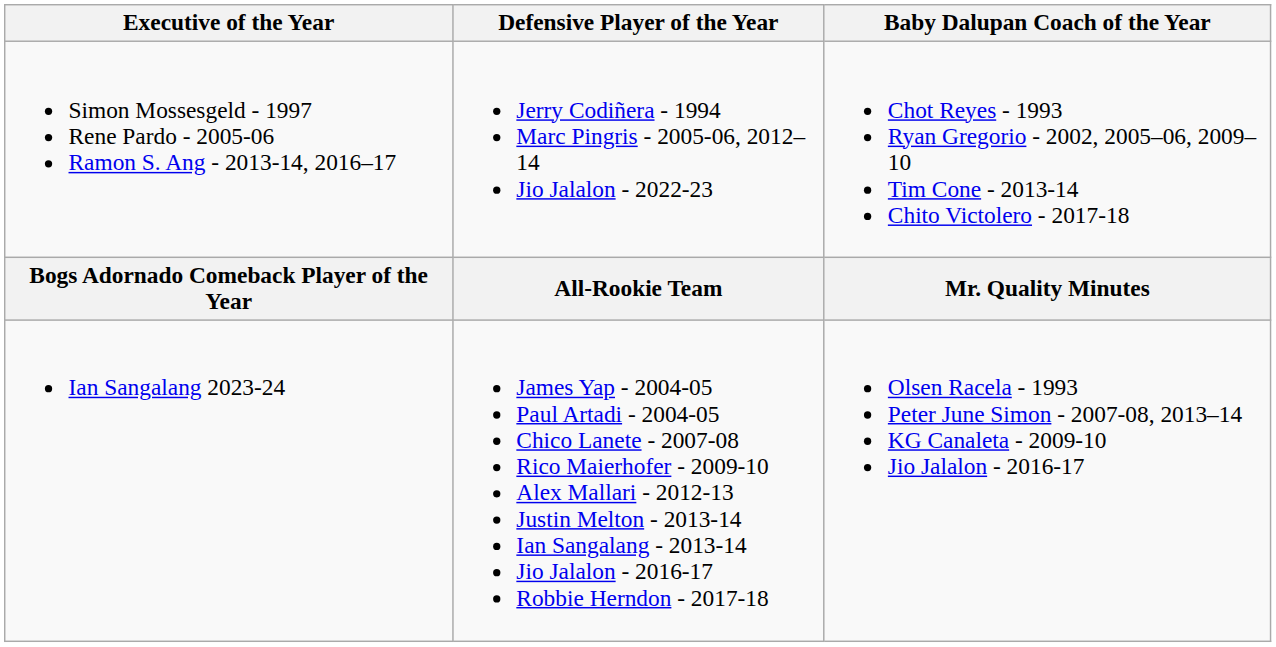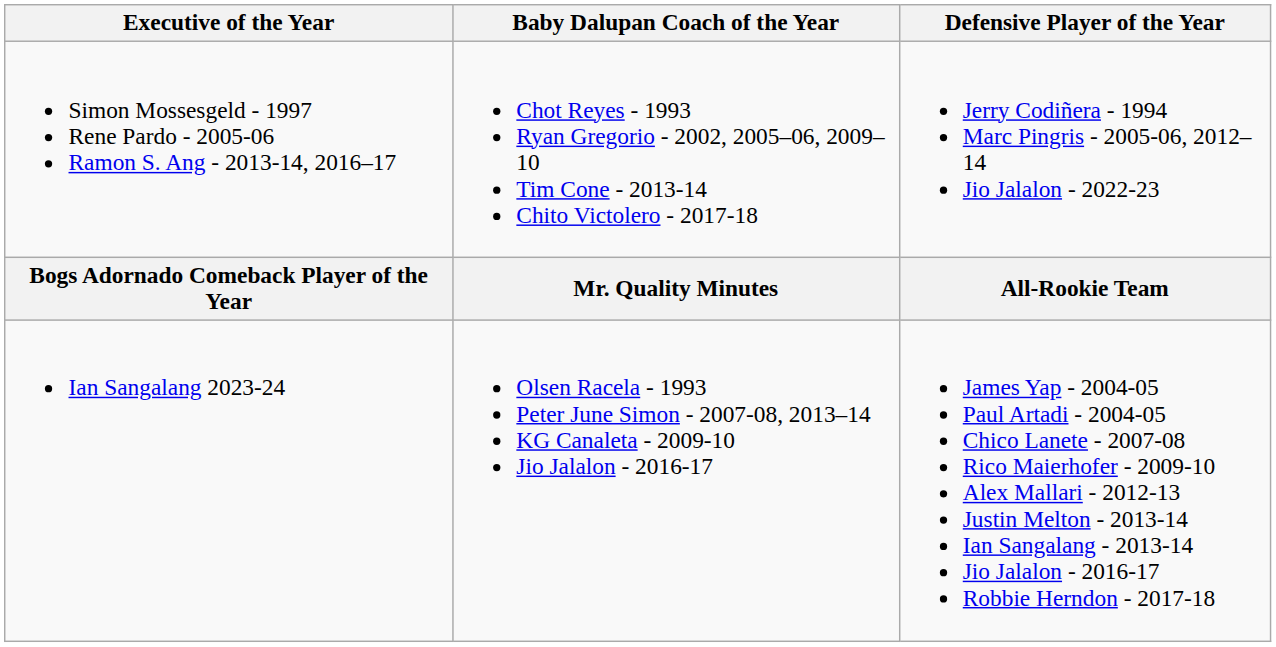columns swapped: (1047, 23) <-> (638, 23)
